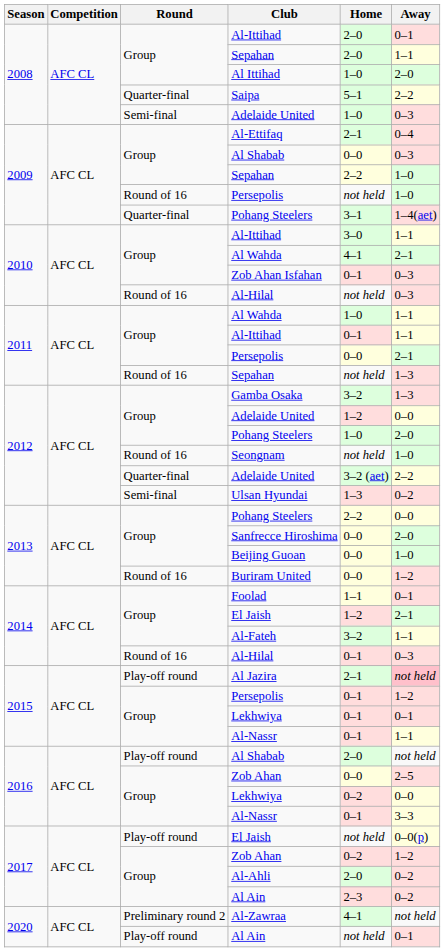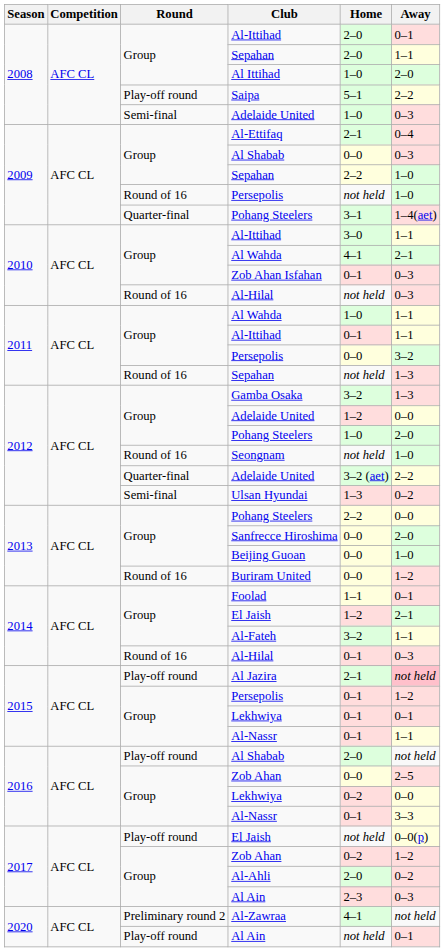(156, 94) Quarter-final -> (161, 94) Play-off round
(404, 355) 2–1 -> (404, 355) 3–2
(404, 896) 0–2 -> (404, 896) 0–3
